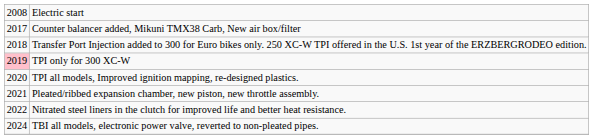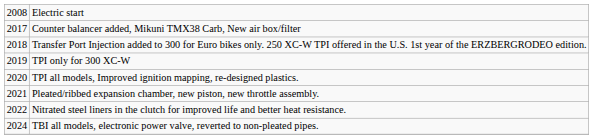(17, 61) pink background -> (17, 61) no background
